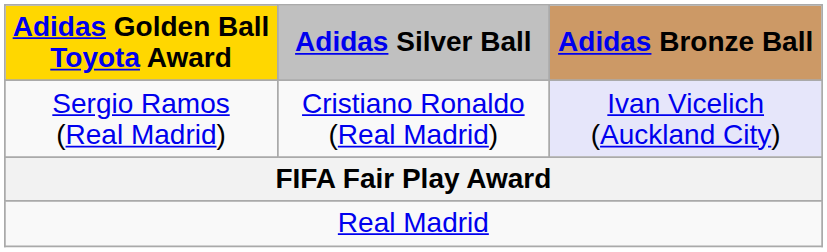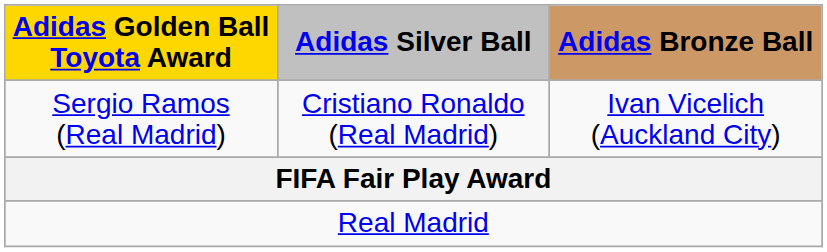(686, 118) lavender background -> (686, 118) no background
